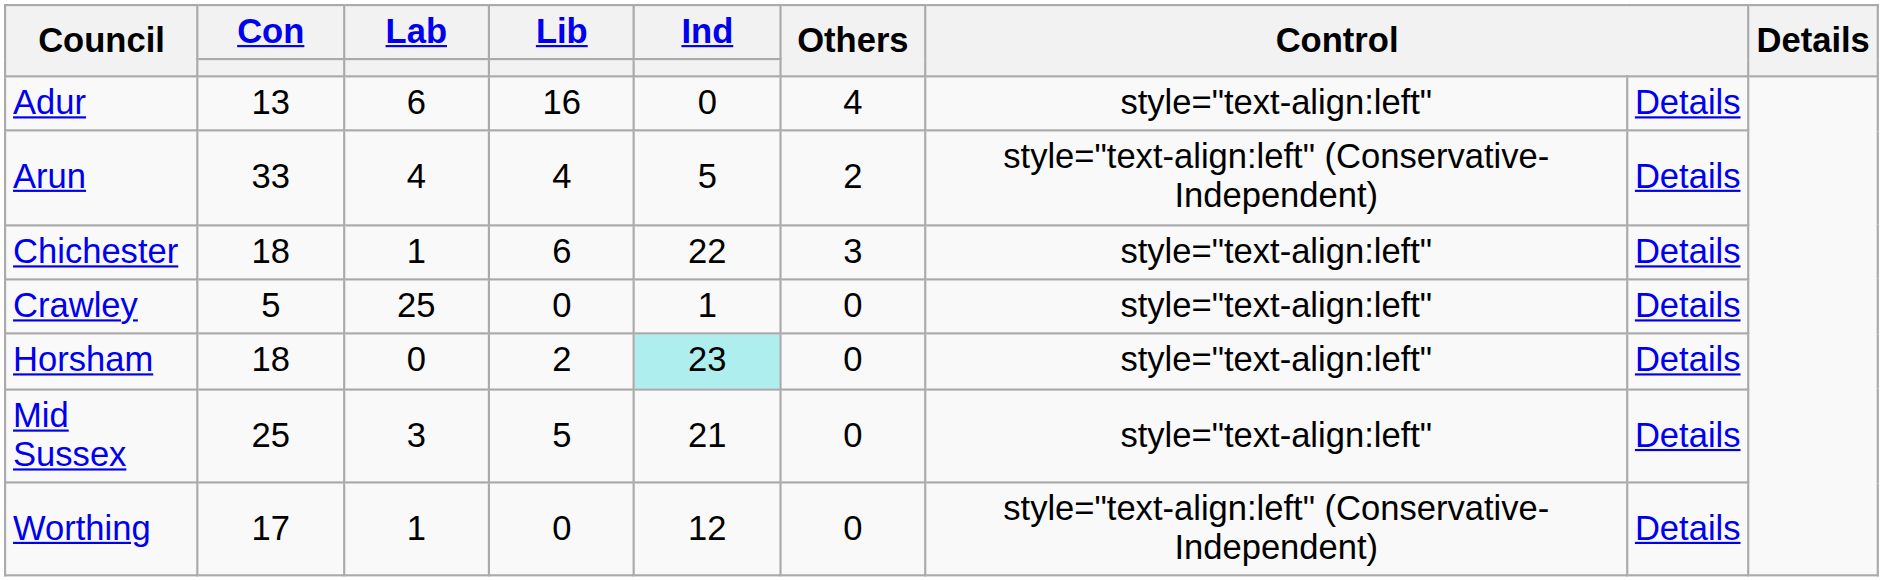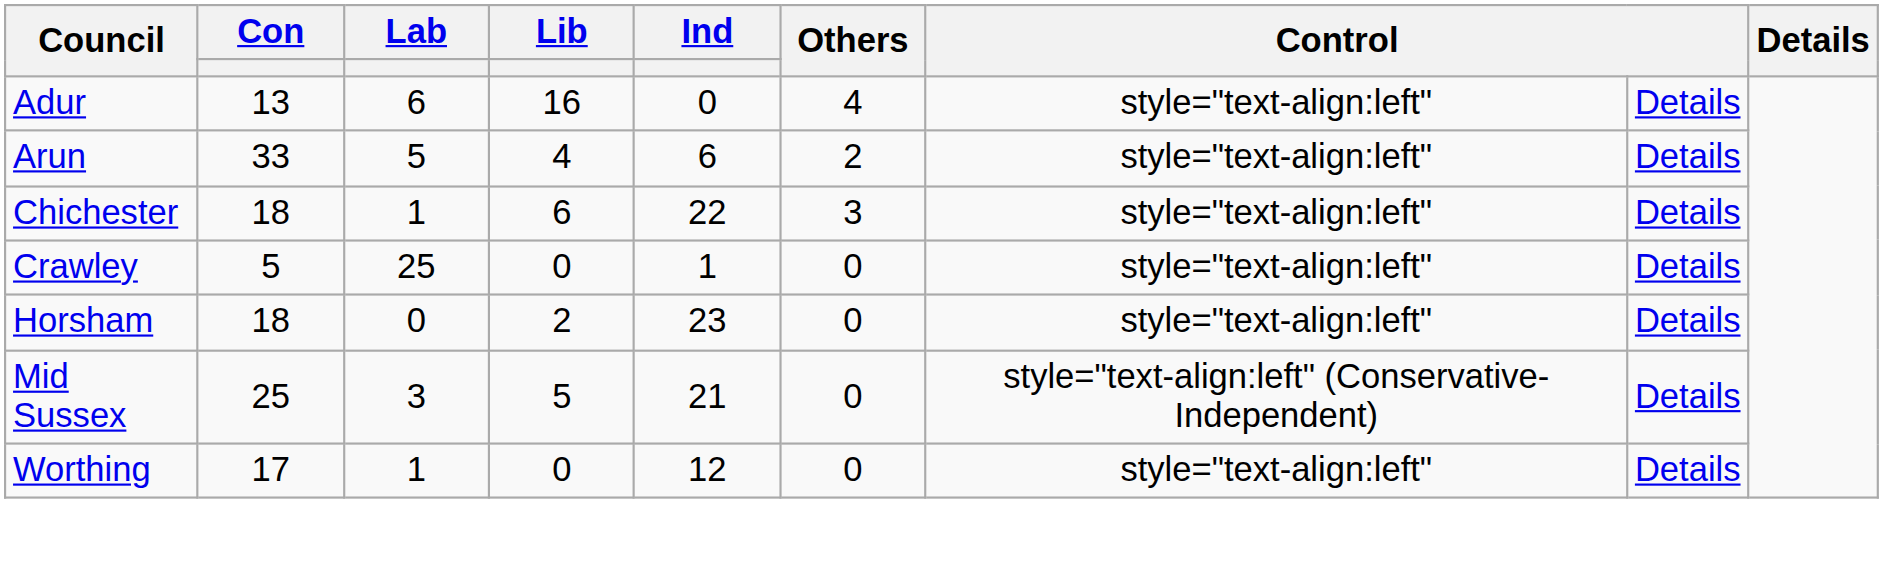(416, 176) 4 -> (416, 157) 5
(707, 176) 5 -> (707, 157) 6
(1276, 176) style="text-align:left" (Conservative-Independent) -> (1276, 157) style="text-align:left"
(707, 360) paleturquoise background -> (707, 321) no background
(1276, 435) style="text-align:left" -> (1276, 396) style="text-align:left" (Conservative-Independent)
(1276, 528) style="text-align:left" (Conservative-Independent) -> (1276, 470) style="text-align:left"
